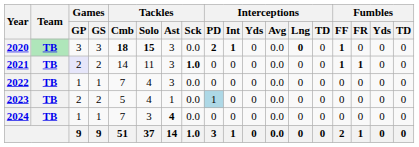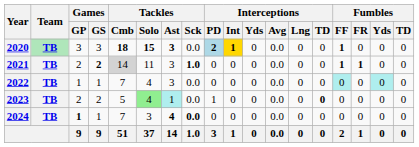(172, 47) normal -> (172, 47) bold
(214, 47) no background -> (214, 47) lightblue background
(233, 47) no background -> (233, 47) gold background
(300, 47) bold -> (300, 47) normal
(79, 64) lavender background -> (79, 64) no background
(99, 64) normal -> (99, 64) bold
(122, 64) no background -> (122, 64) lightgrey background
(342, 82) no background -> (342, 82) paleturquoise background
(382, 82) no background -> (382, 82) paleturquoise background
(149, 99) no background -> (149, 99) lightgreen background
(172, 99) no background -> (172, 99) paleturquoise background
(214, 99) lightblue background -> (214, 99) no background
(322, 99) normal -> (322, 99) bold
(79, 116) normal -> (79, 116) bold
(193, 116) normal -> (193, 116) bold
